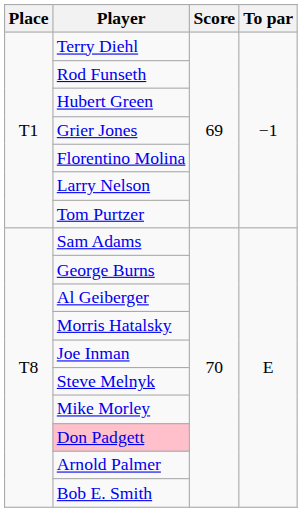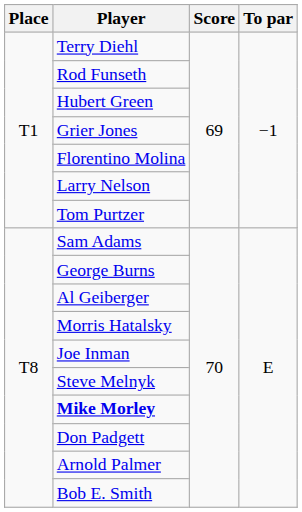(103, 409) normal -> (106, 409) bold
(101, 437) pink background -> (101, 437) no background
